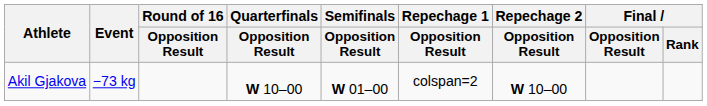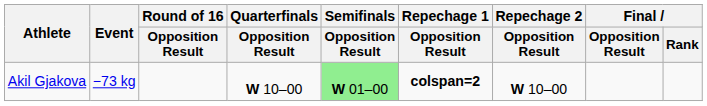(360, 90) no background -> (360, 90) lightgreen background
(445, 82) normal -> (445, 82) bold
